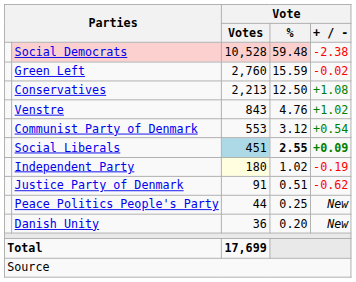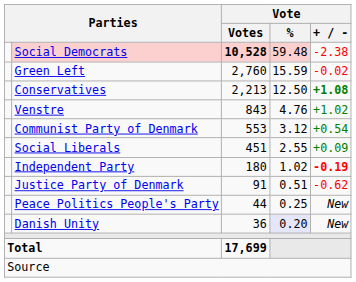(246, 52) normal -> (246, 52) bold
(331, 90) normal -> (331, 90) bold
(256, 147) lightblue background -> (256, 147) no background
(293, 147) bold -> (293, 147) normal
(331, 147) bold -> (331, 147) normal
(256, 167) lightyellow background -> (256, 167) no background
(331, 167) normal -> (331, 167) bold
(293, 224) no background -> (293, 224) lavender background
